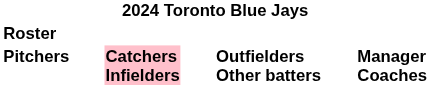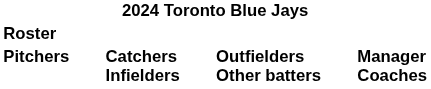(143, 65) pink background -> (143, 65) no background
